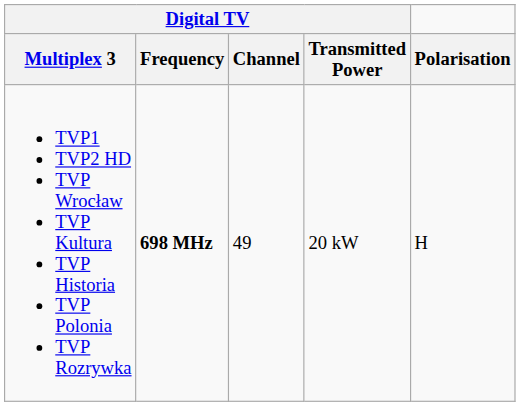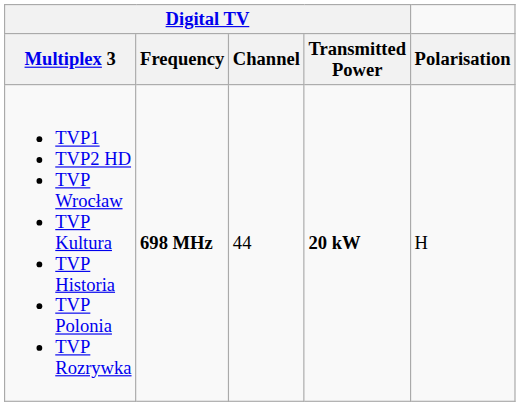(242, 242) 49 -> (242, 242) 44
(333, 242) normal -> (334, 242) bold
